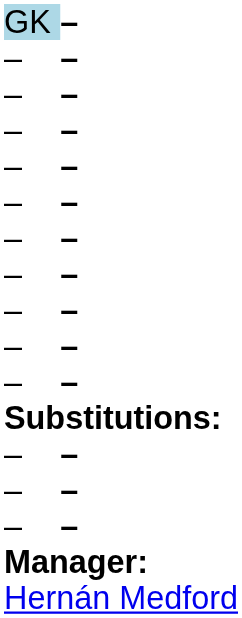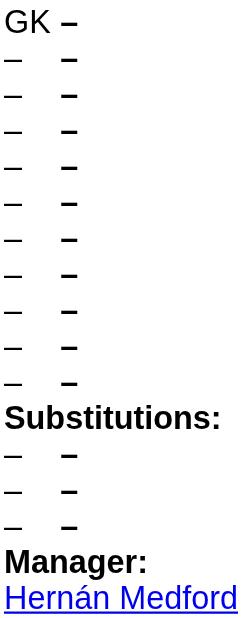(27, 22) lightblue background -> (27, 22) no background
